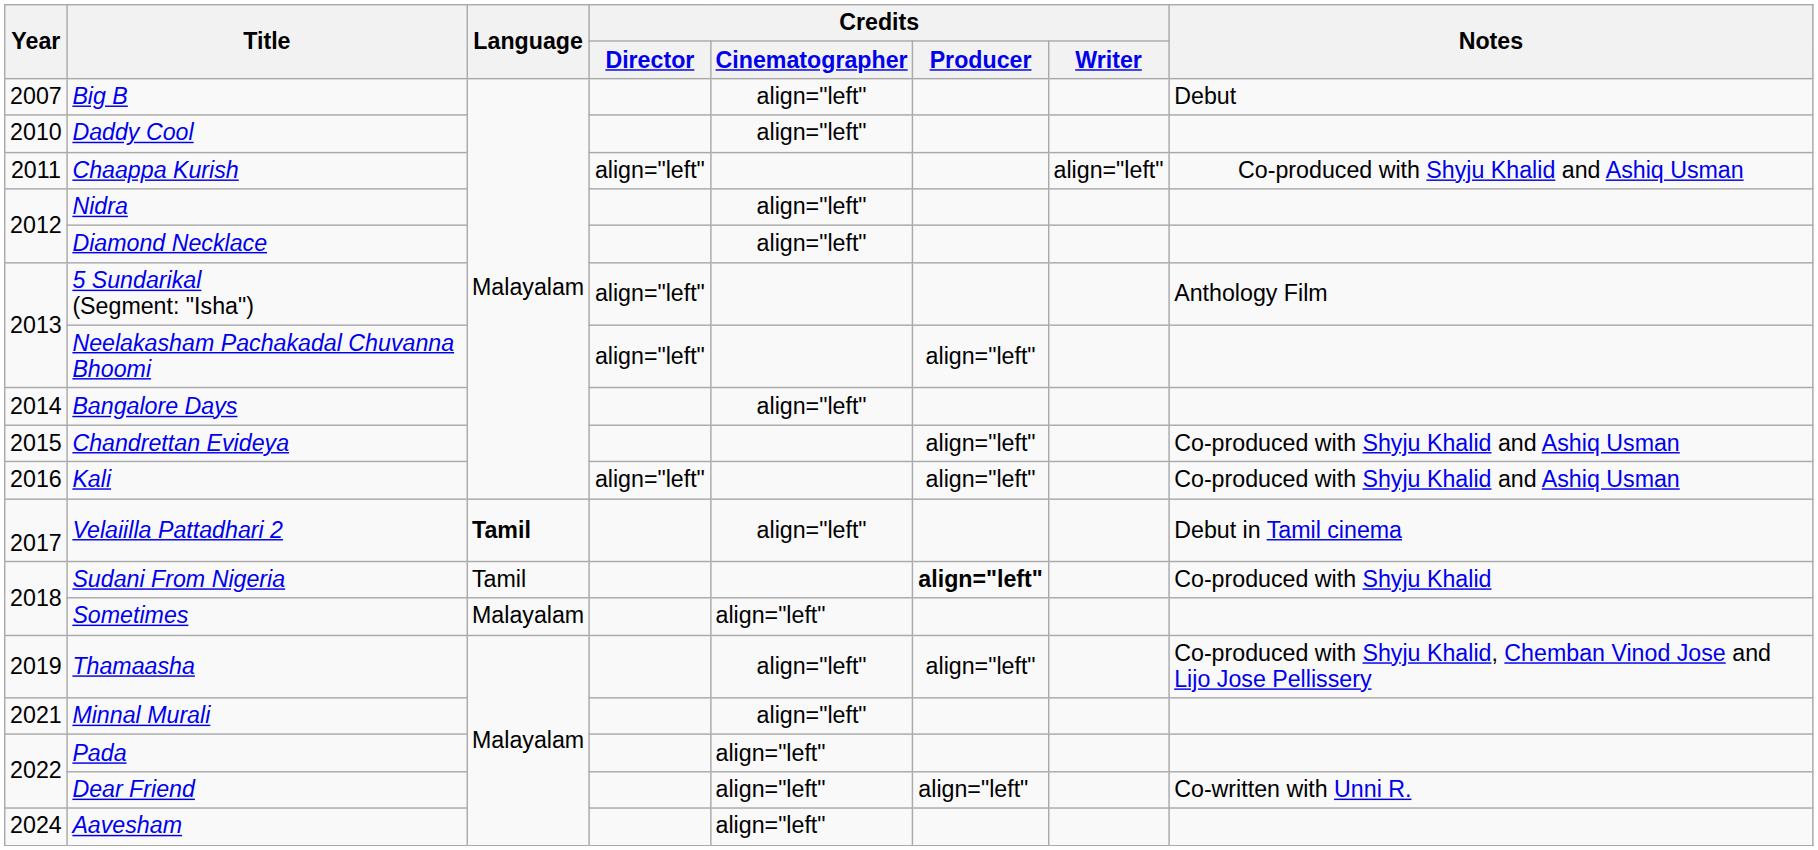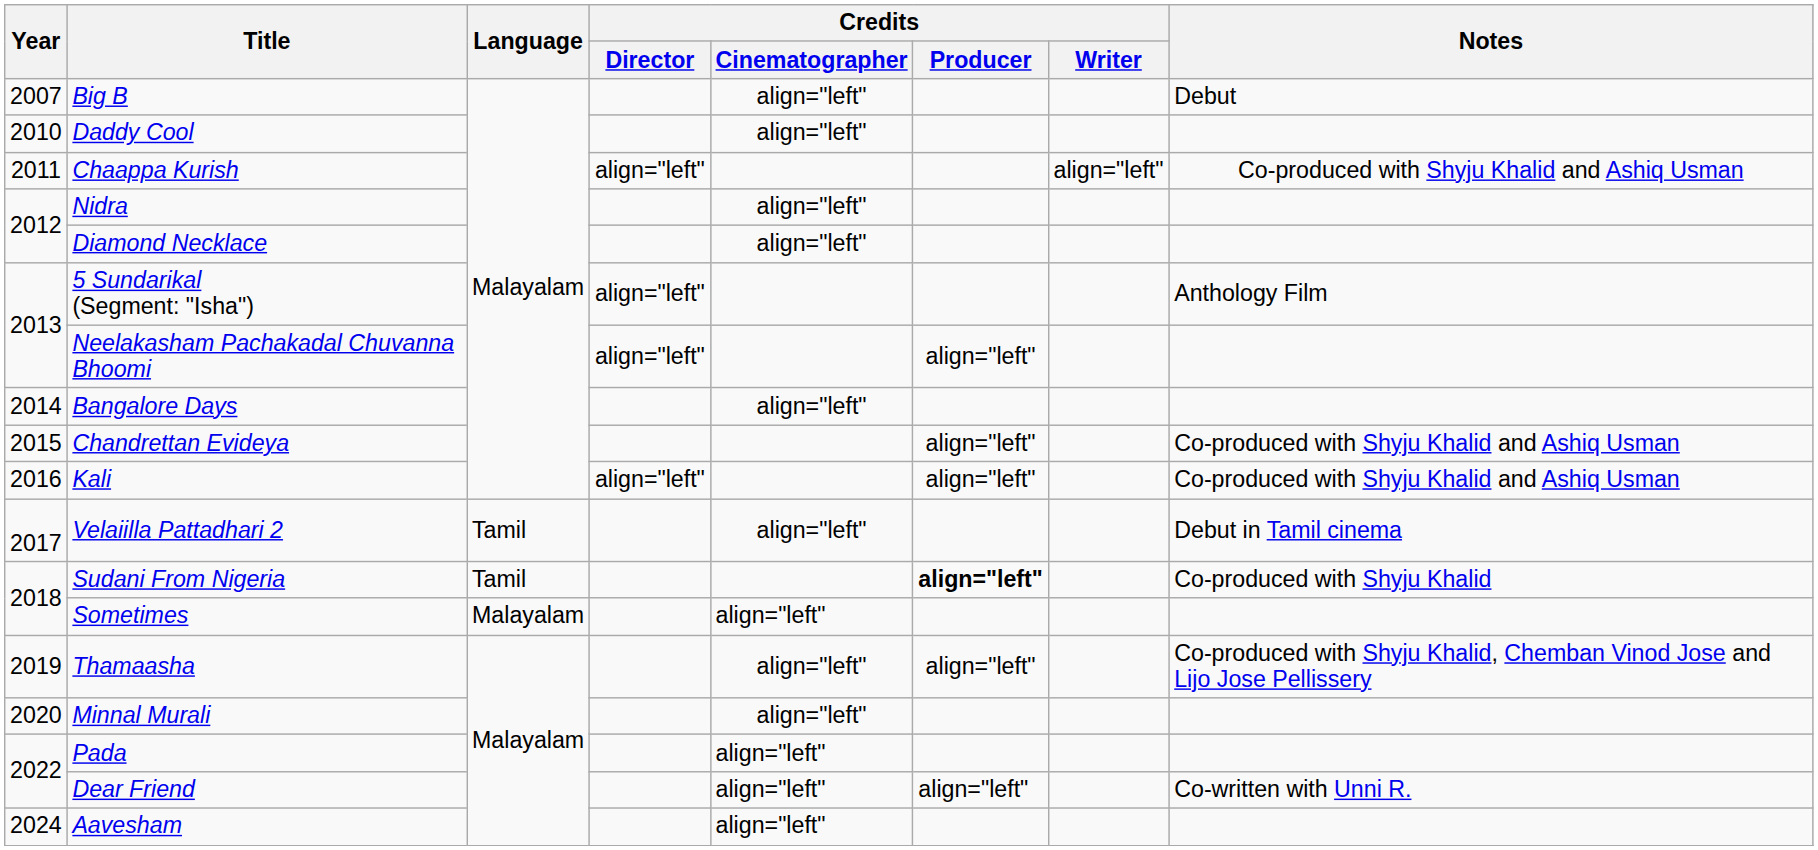(501, 529) bold -> (499, 529) normal
(36, 715) 2021 -> (36, 715) 2020
